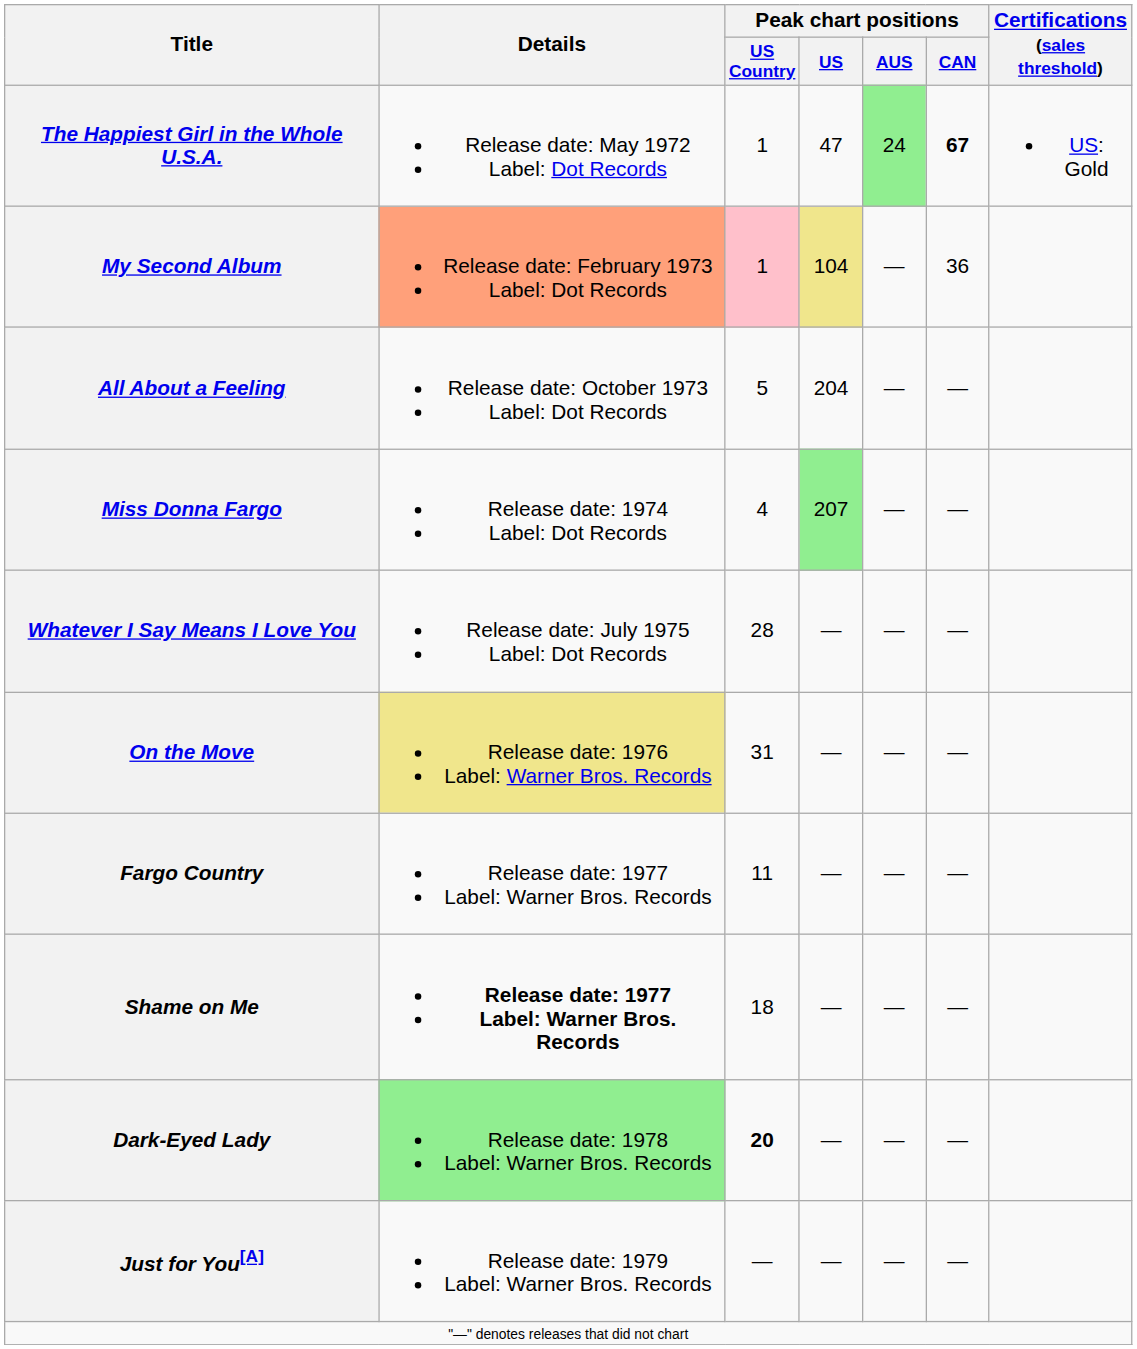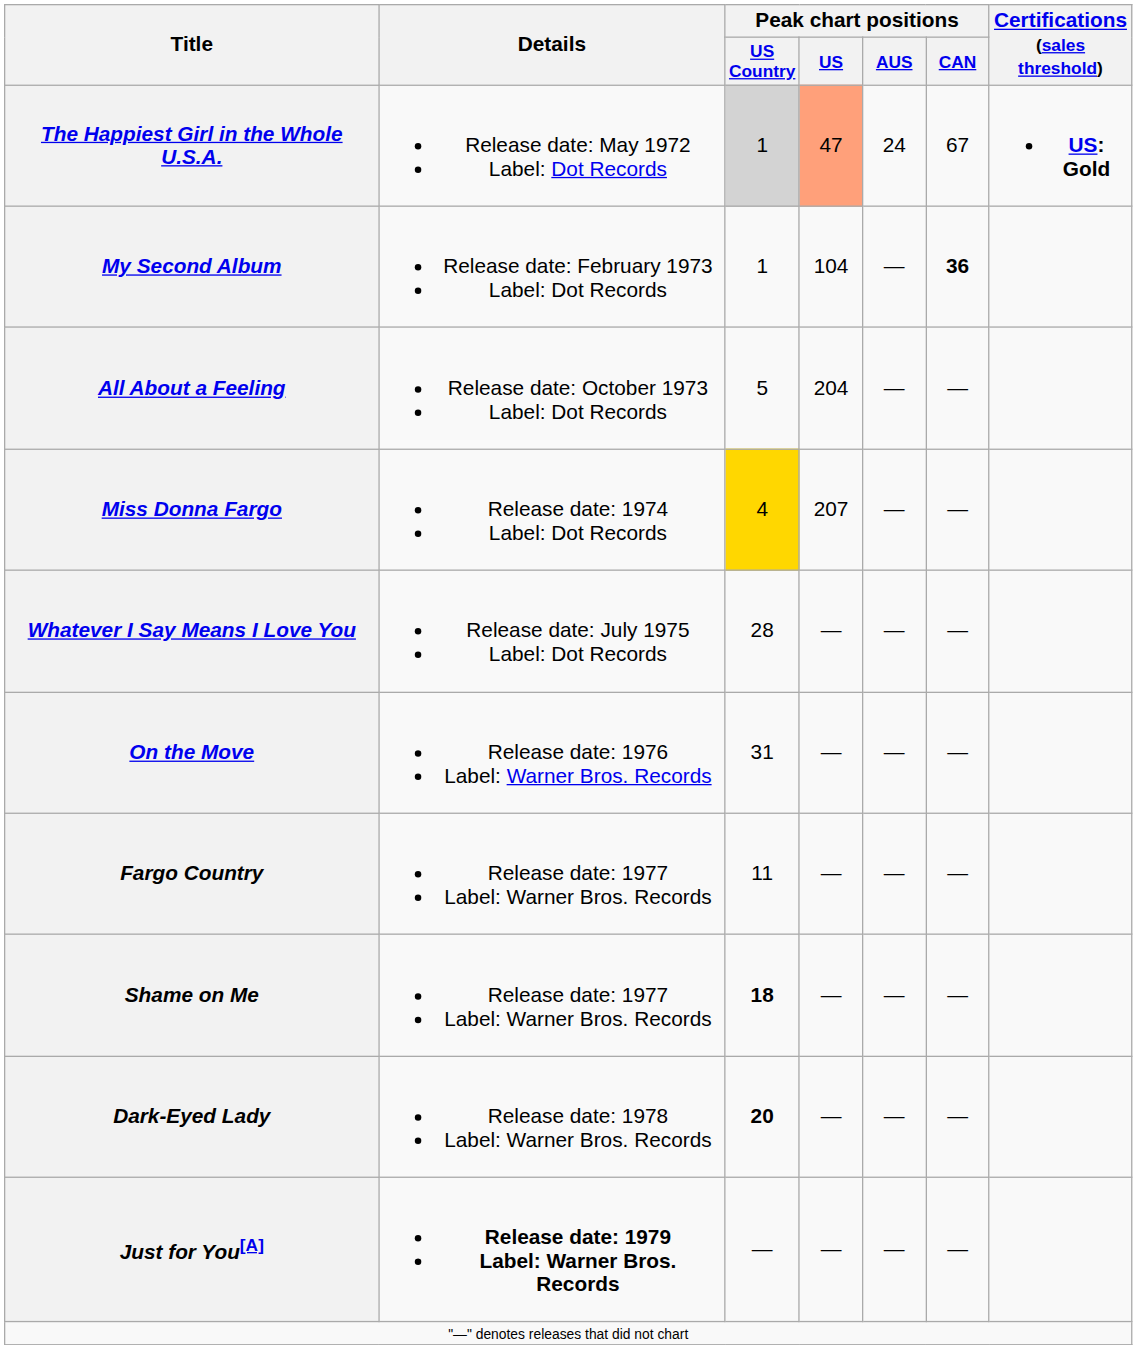(762, 145) no background -> (762, 145) lightgrey background
(831, 145) no background -> (831, 145) lightsalmon background
(894, 145) lightgreen background -> (894, 145) no background
(958, 145) bold -> (958, 145) normal
(1060, 157) normal -> (1060, 157) bold
(552, 279) lightsalmon background -> (552, 279) no background
(762, 266) pink background -> (762, 266) no background
(831, 266) khaki background -> (831, 266) no background
(958, 266) normal -> (958, 266) bold
(762, 509) no background -> (762, 509) gold background
(831, 509) lightgreen background -> (831, 509) no background
(552, 764) khaki background -> (552, 764) no background
(552, 1019) bold -> (552, 1007) normal
(762, 1006) normal -> (762, 995) bold
(552, 1152) lightgreen background -> (552, 1128) no background
(552, 1273) normal -> (552, 1261) bold
